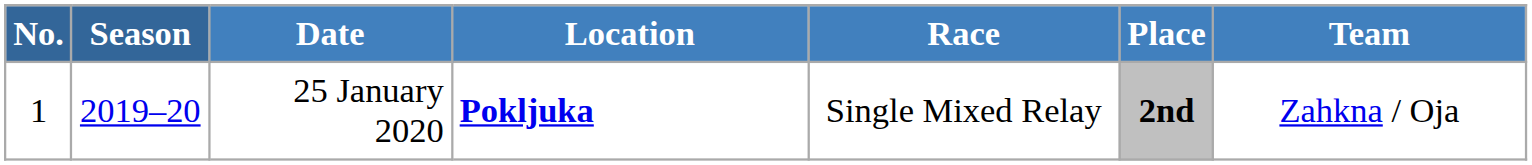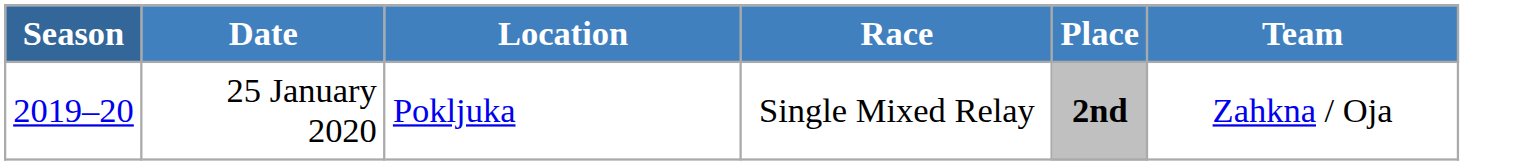- column: (39, 33)
(527, 110) bold -> (454, 110) normal
